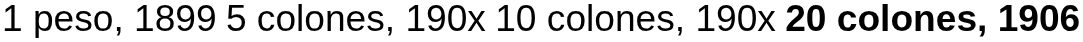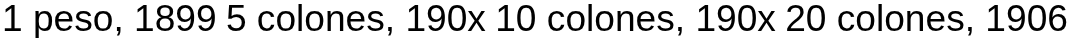(933, 18) bold -> (927, 18) normal
